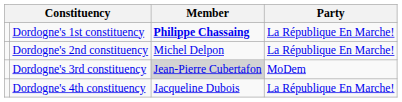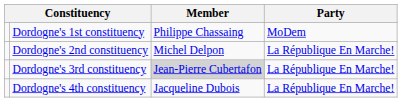(201, 32) bold -> (199, 32) normal
(331, 32) La République En Marche! -> (286, 32) MoDem
(286, 69) MoDem -> (331, 69) La République En Marche!
